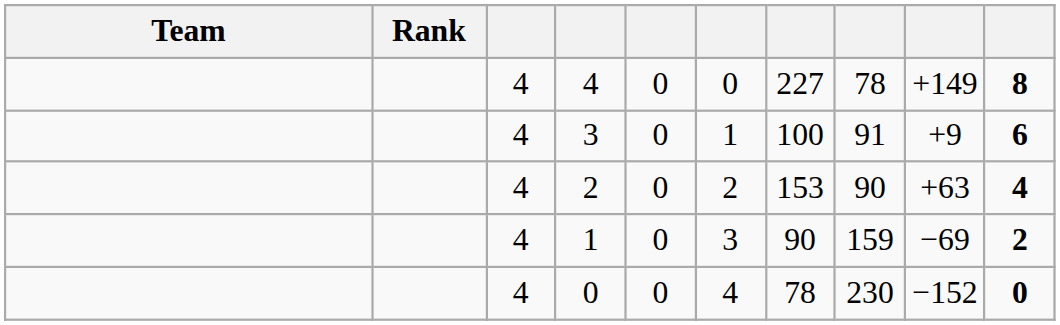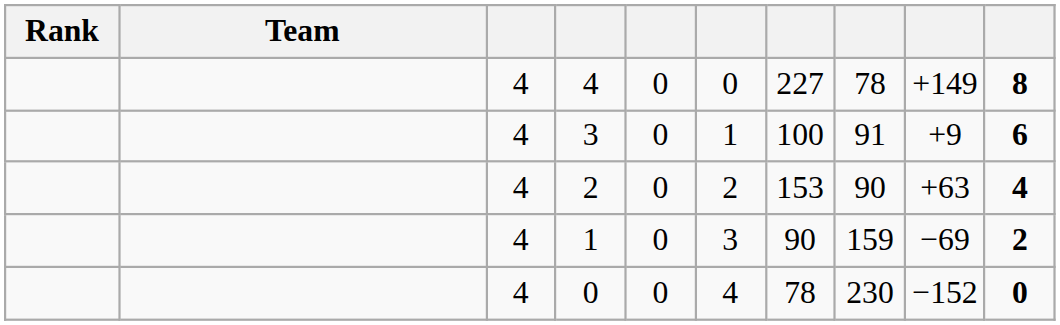columns swapped: (429, 31) <-> (189, 31)
